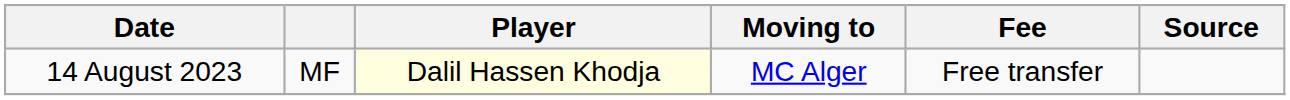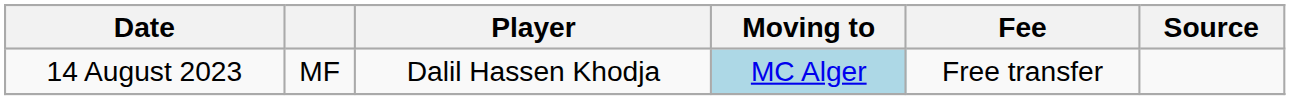(533, 71) lightyellow background -> (533, 71) no background
(809, 71) no background -> (809, 71) lightblue background
